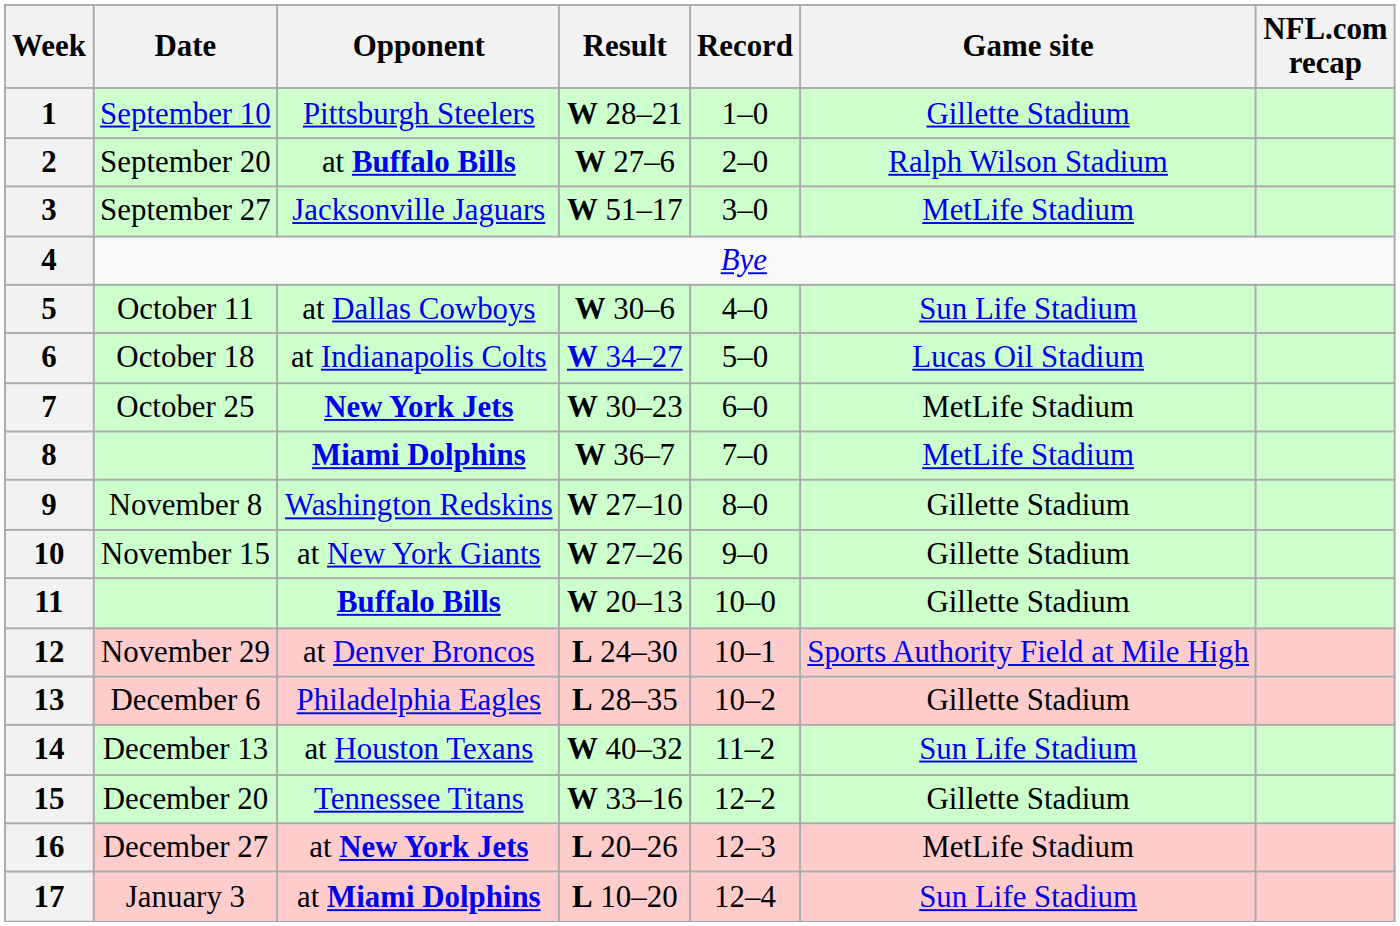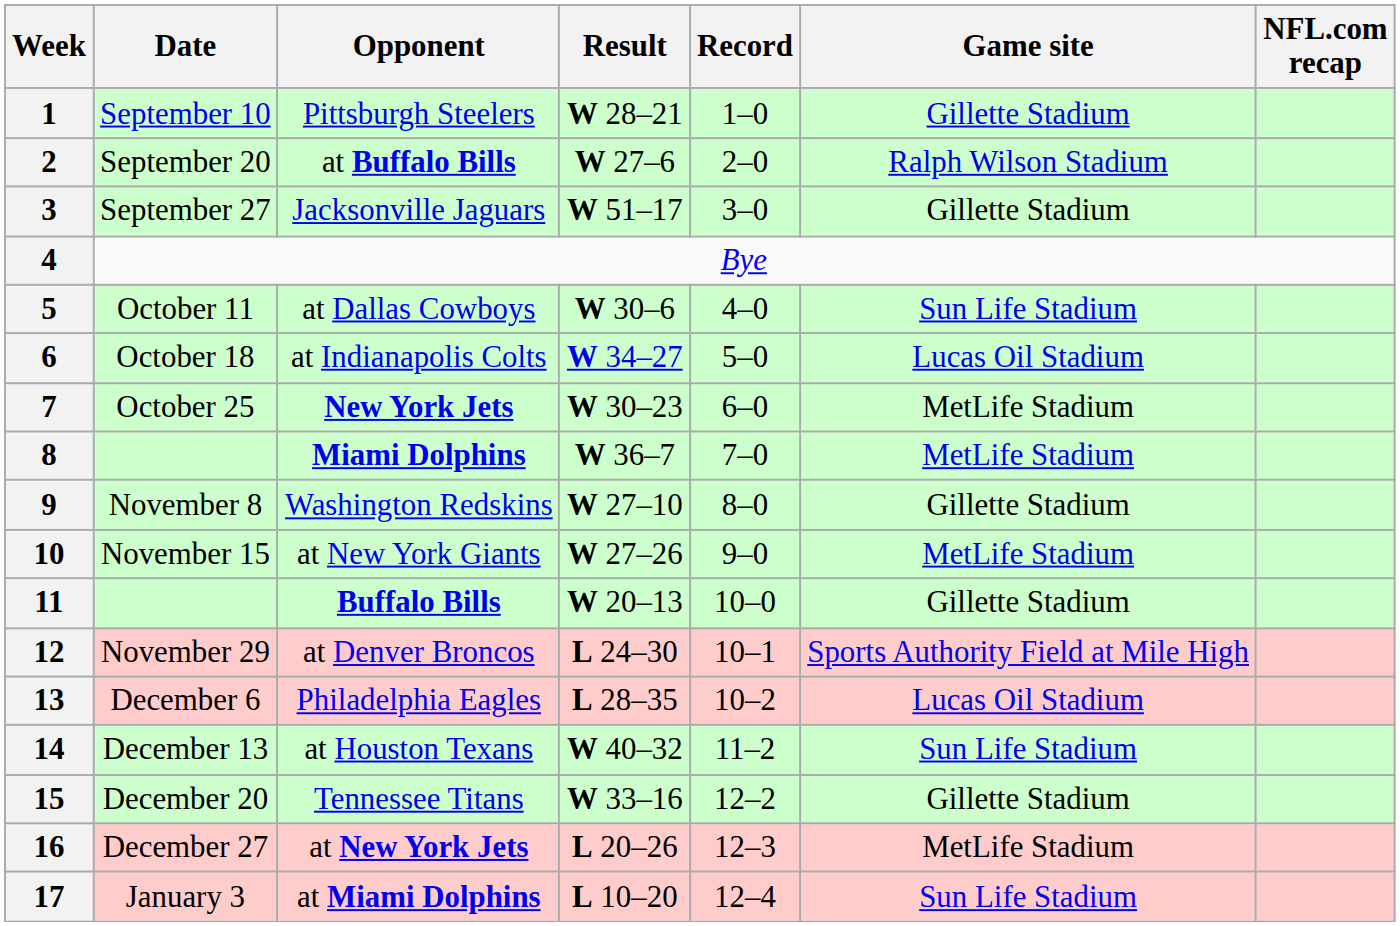(1028, 210) MetLife Stadium -> (1028, 210) Gillette Stadium
(1028, 553) Gillette Stadium -> (1028, 553) MetLife Stadium
(1028, 700) Gillette Stadium -> (1028, 700) Lucas Oil Stadium
